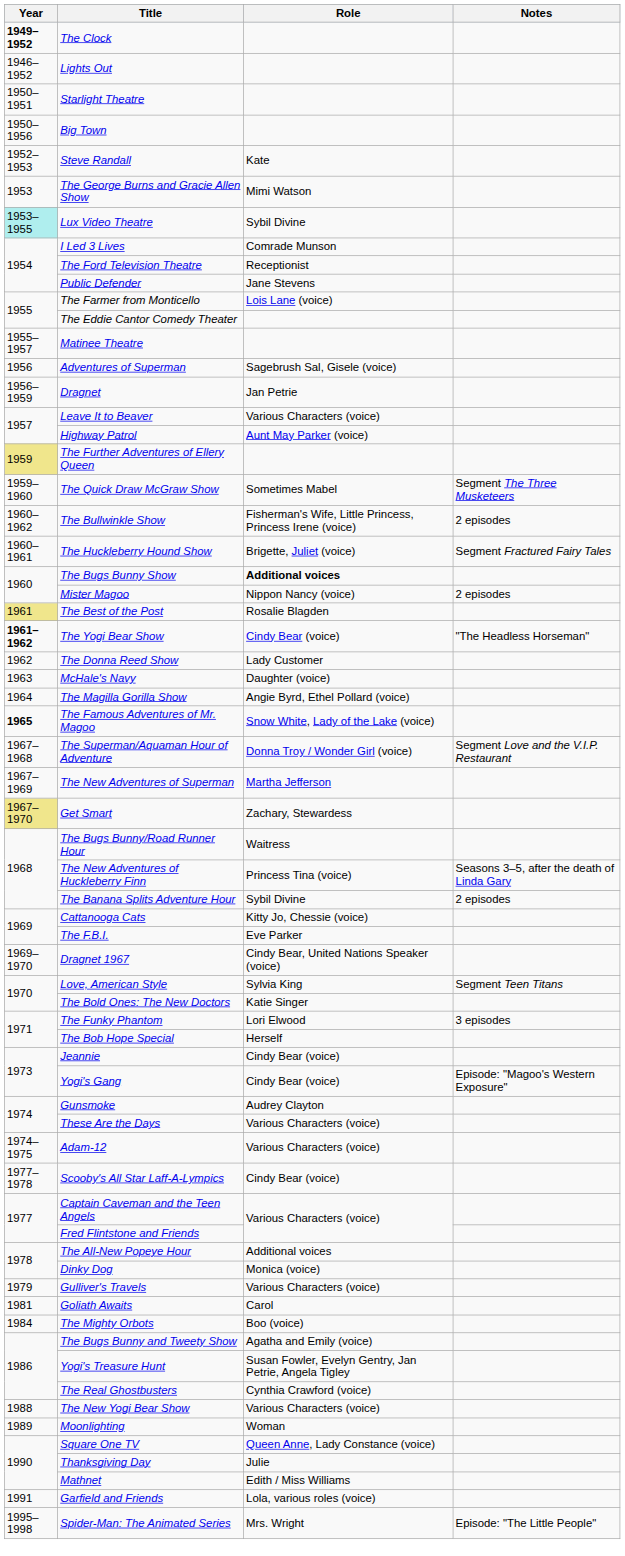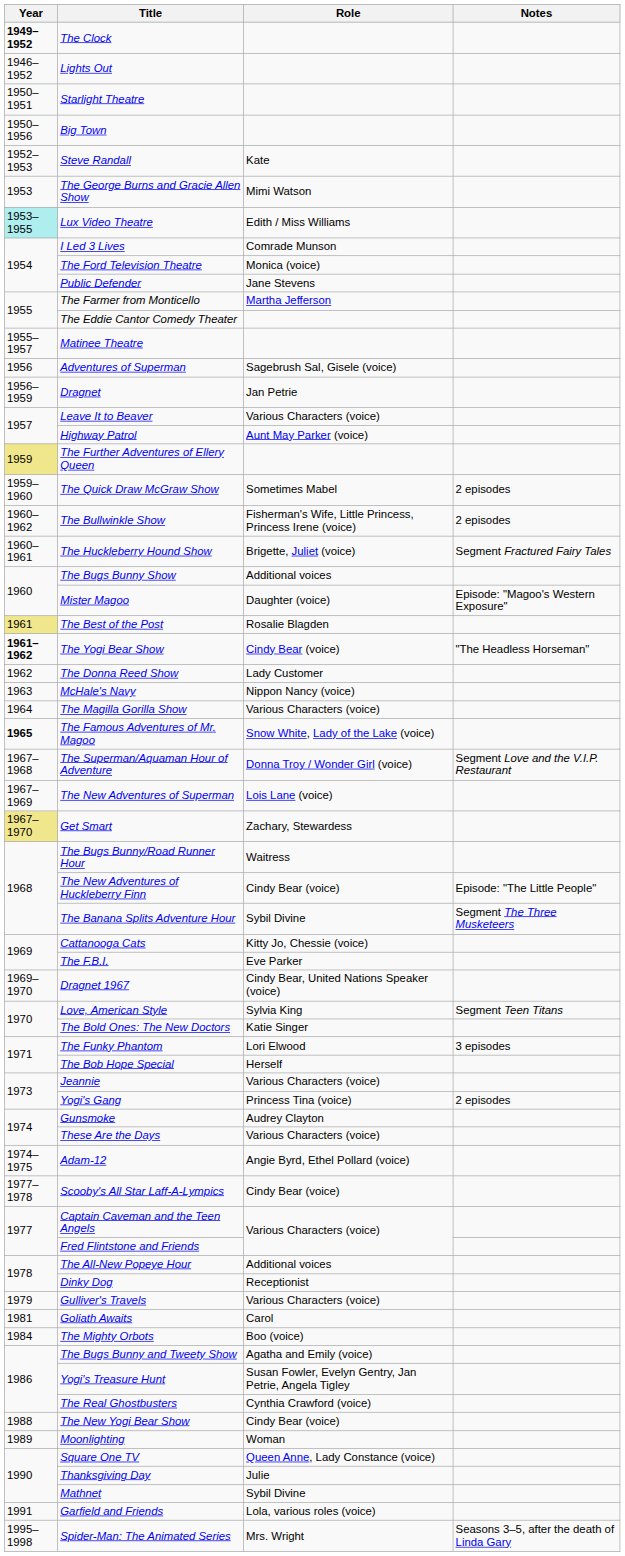(276, 222) Sybil Divine -> (298, 222) Edith / Miss Williams
(277, 265) Receptionist -> (283, 265) Monica (voice)
(289, 301) Lois Lane (voice) -> (289, 301) Martha Jefferson
(506, 490) Segment The Three Musketeers -> (483, 490) 2 episodes
(293, 576) bold -> (289, 576) normal
(300, 594) Nippon Nancy (voice) -> (288, 600) Daughter (voice)
(483, 594) 2 episodes -> (525, 600) Episode: "Magoo's Western Exposure"
(288, 678) Daughter (voice) -> (300, 691) Nippon Nancy (voice)
(328, 696) Angie Byrd, Ethel Pollard (voice) -> (313, 709) Various Characters (voice)
(289, 782) Martha Jefferson -> (289, 795) Lois Lane (voice)
(299, 875) Princess Tina (voice) -> (293, 888) Cindy Bear (voice)
(535, 875) Seasons 3–5, after the death of Linda Gary -> (526, 888) Episode: "The Little People"
(483, 899) 2 episodes -> (506, 918) Segment The Three Musketeers
(293, 1056) Cindy Bear (voice) -> (313, 1082) Various Characters (voice)
(293, 1080) Cindy Bear (voice) -> (299, 1100) Princess Tina (voice)
(525, 1080) Episode: "Magoo's Western Exposure" -> (483, 1100) 2 episodes
(313, 1147) Various Characters (voice) -> (328, 1160) Angie Byrd, Ethel Pollard (voice)
(283, 1269) Monica (voice) -> (277, 1282) Receptionist
(313, 1408) Various Characters (voice) -> (293, 1421) Cindy Bear (voice)
(298, 1480) Edith / Miss Williams -> (276, 1493) Sybil Divine
(526, 1523) Episode: "The Little People" -> (535, 1536) Seasons 3–5, after the death of Linda Gary
